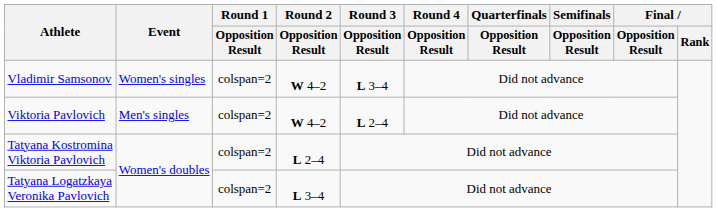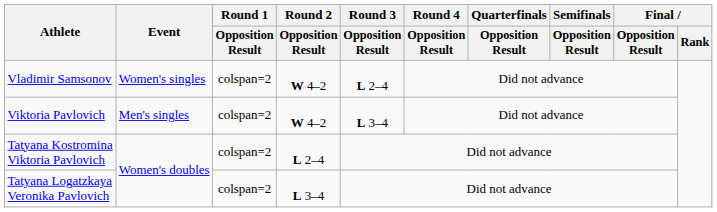(372, 86) L 3–4 -> (372, 86) L 2–4
(372, 123) L 2–4 -> (372, 123) L 3–4
